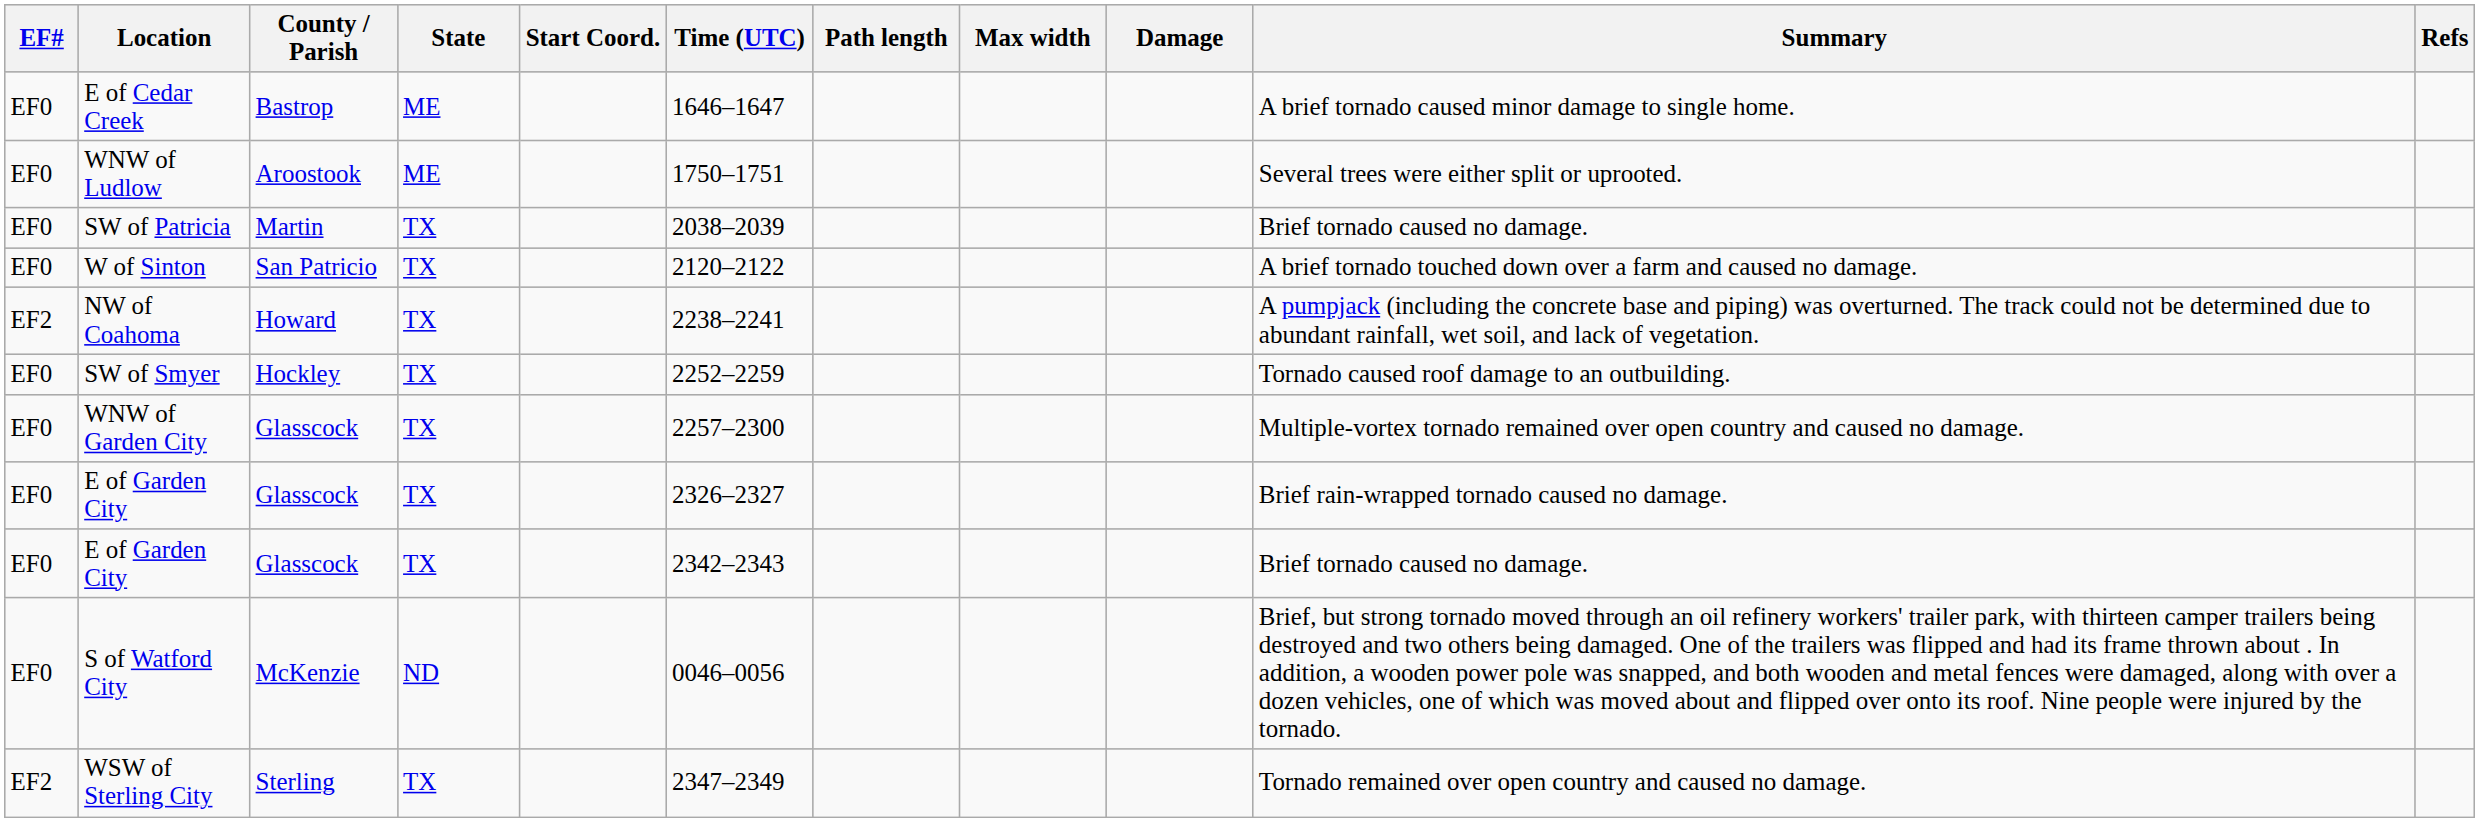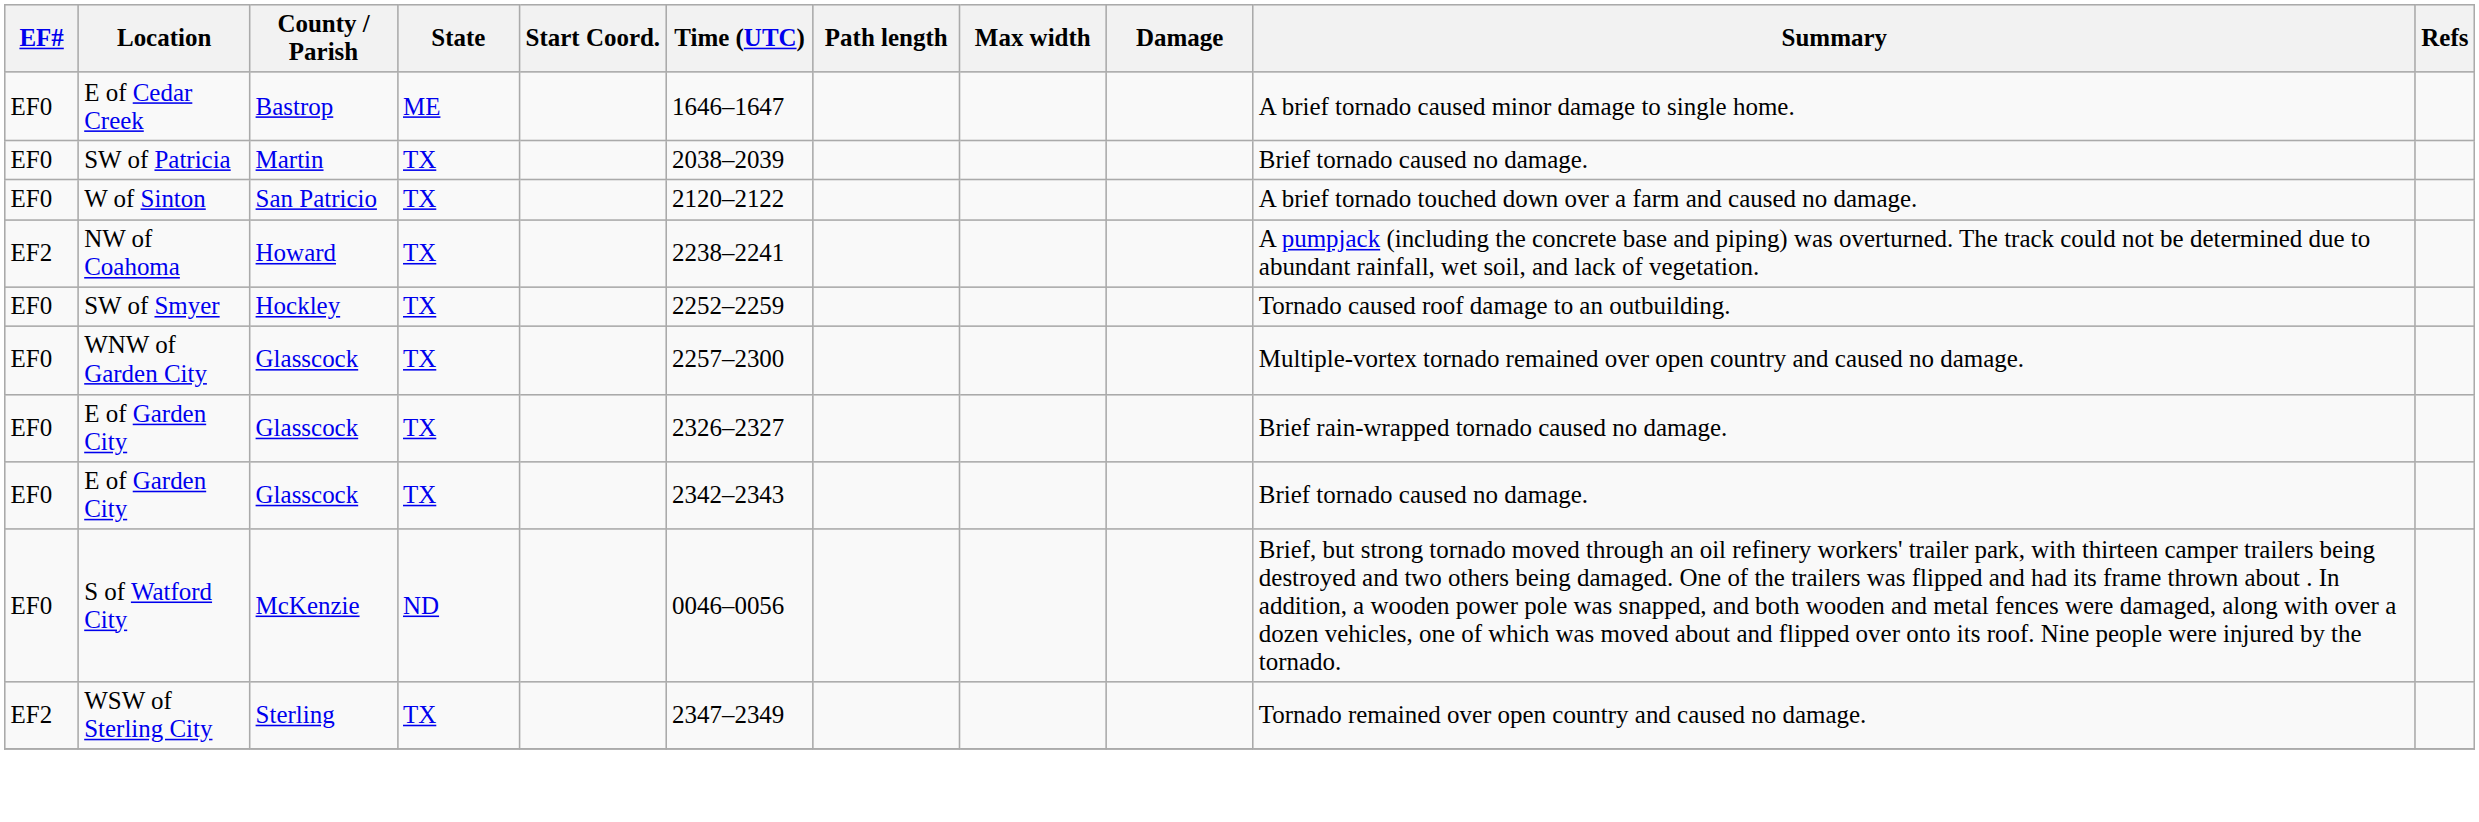- row: (130, 173)
